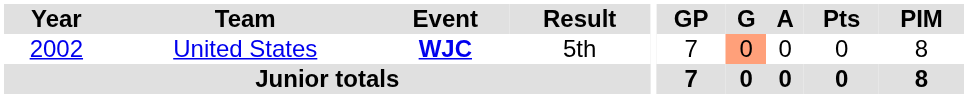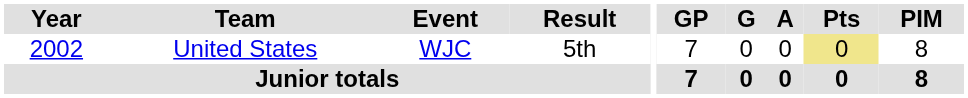(445, 48) bold -> (445, 48) normal
(746, 48) lightsalmon background -> (746, 48) no background
(842, 48) no background -> (842, 48) khaki background
